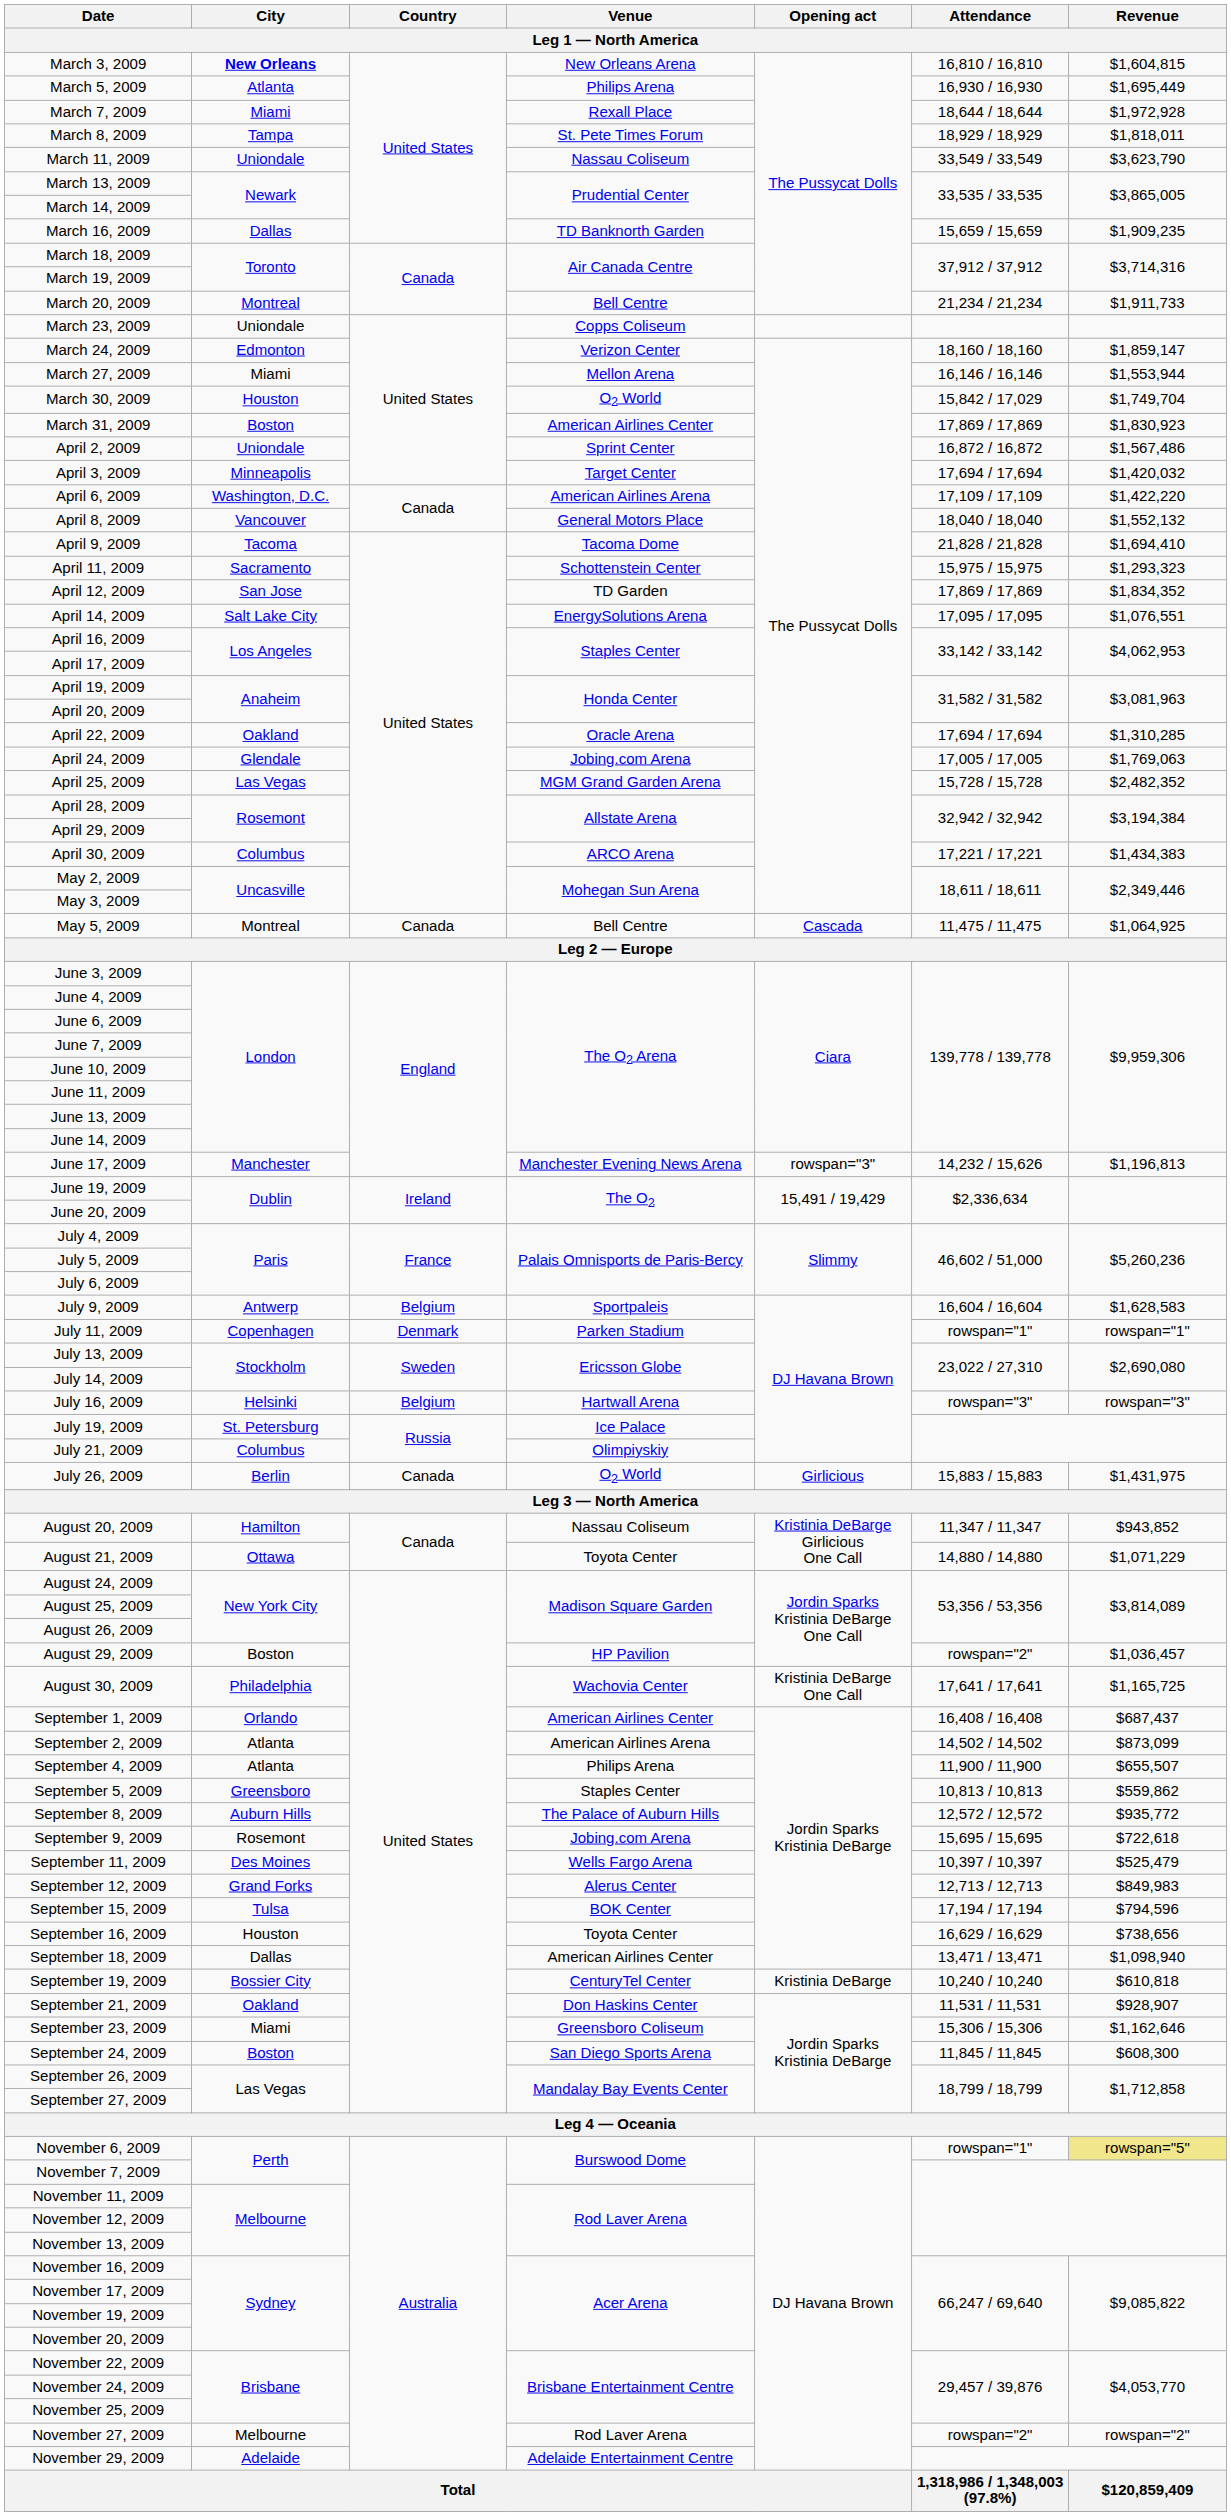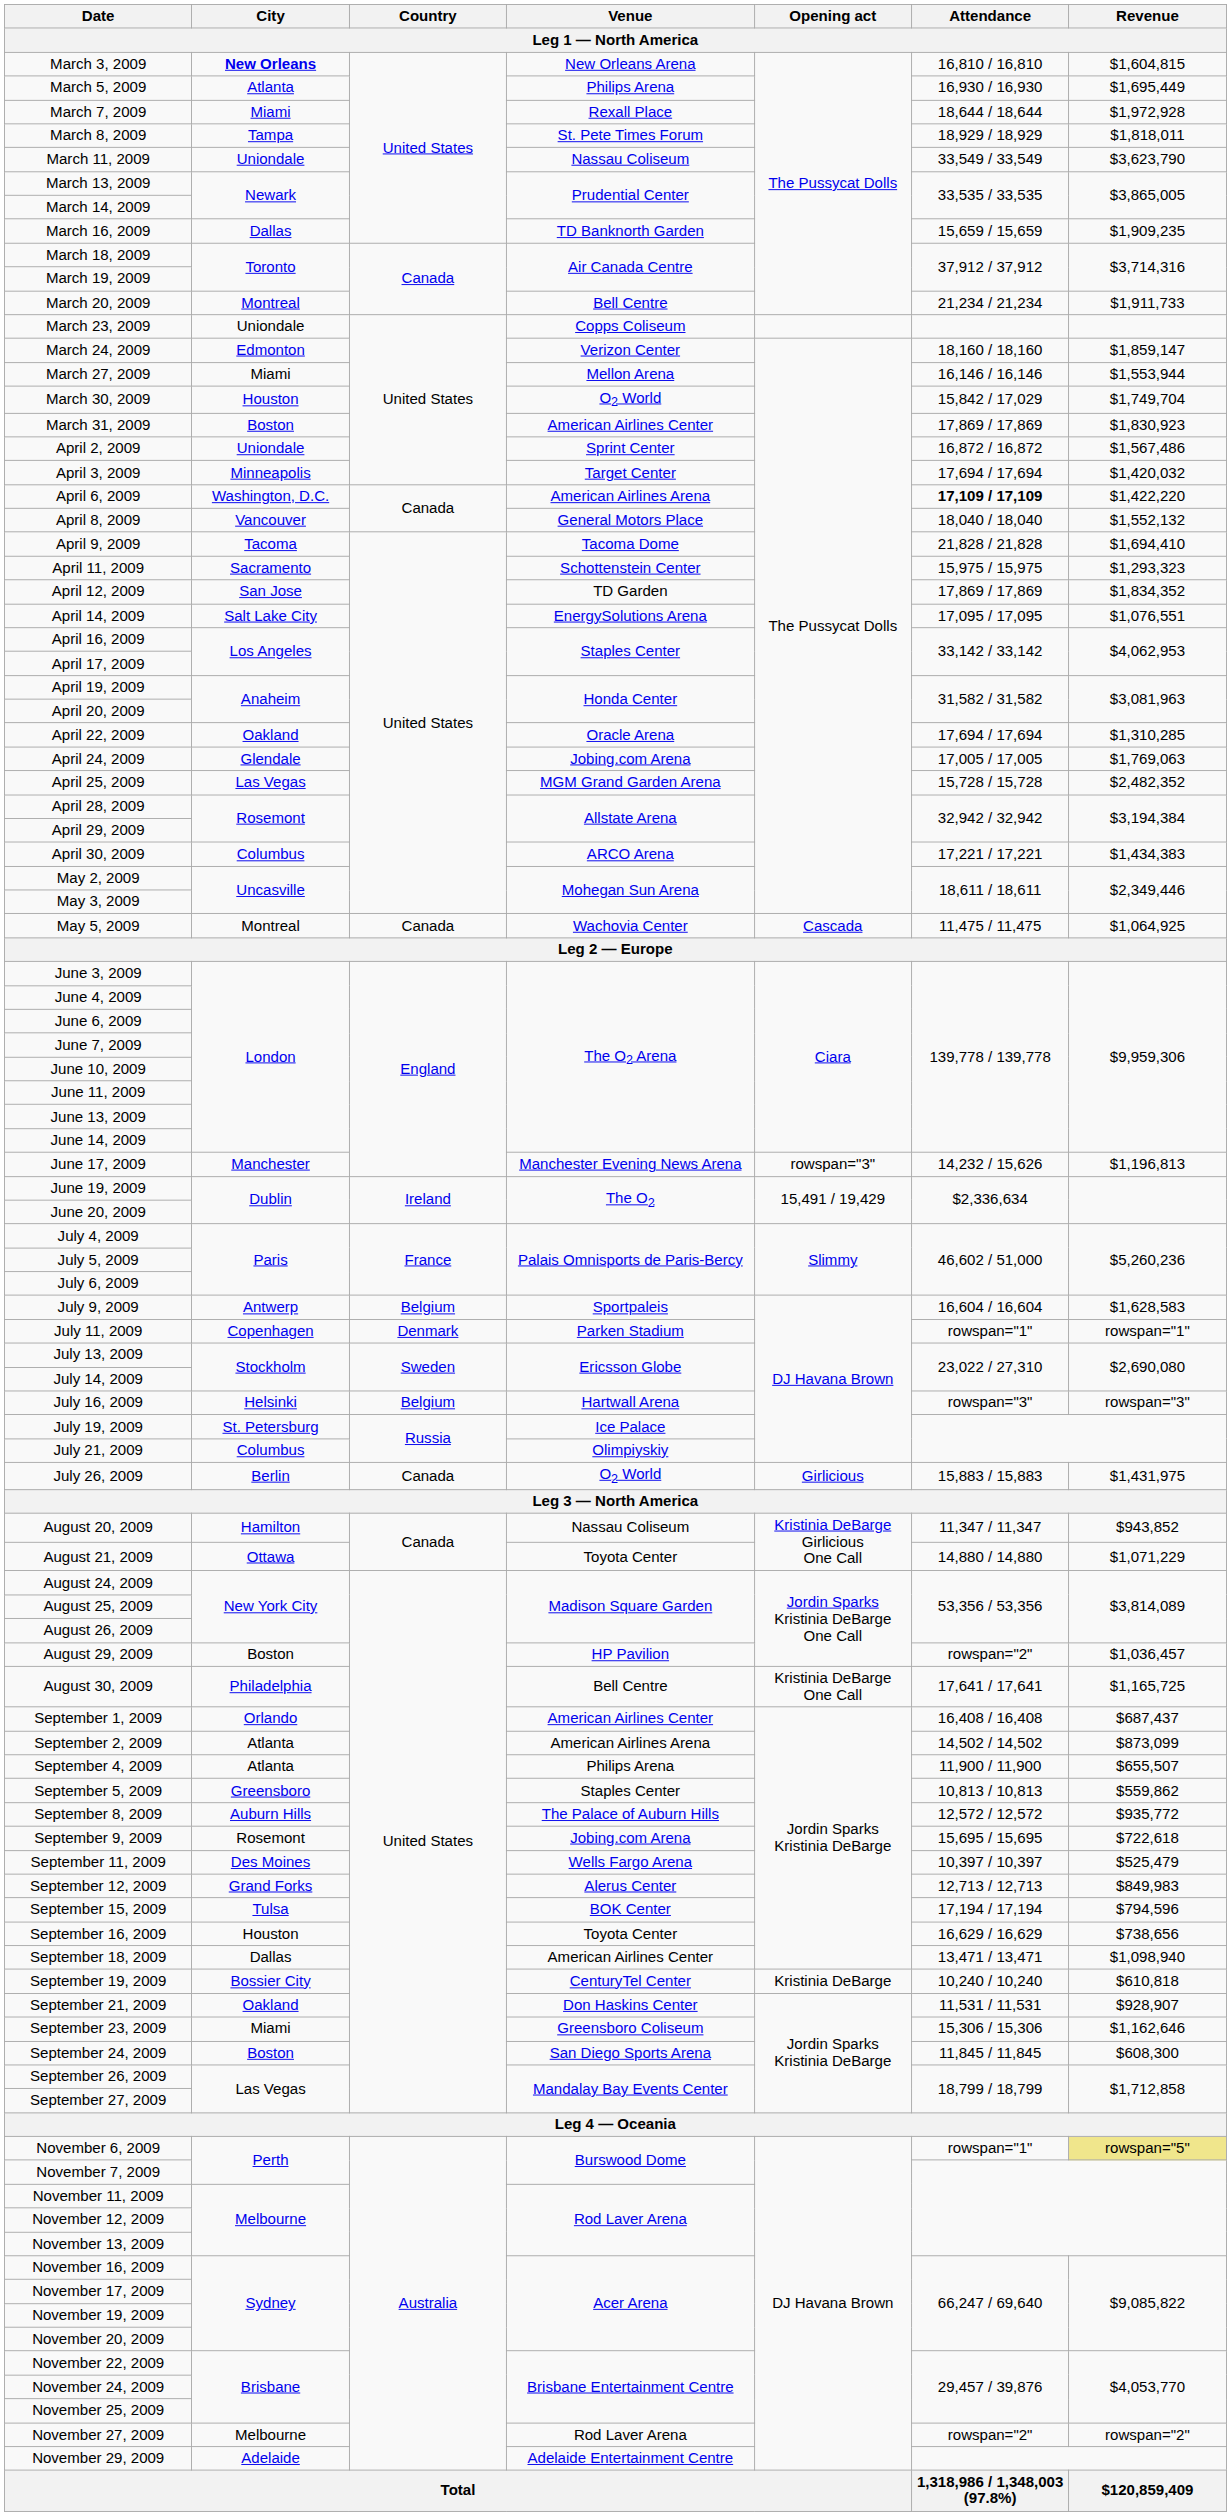(990, 496) normal -> (990, 496) bold
(630, 925) Bell Centre -> (630, 925) Wachovia Center
(630, 1686) Wachovia Center -> (630, 1686) Bell Centre
